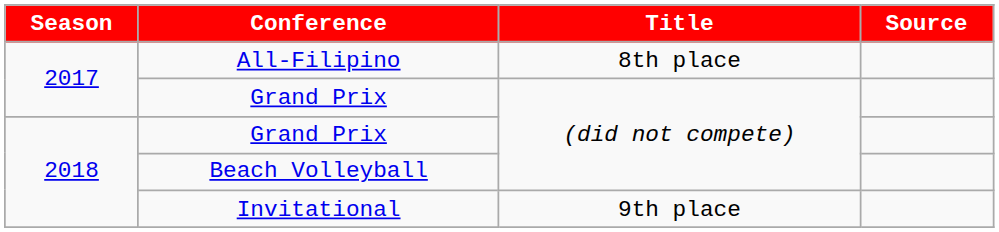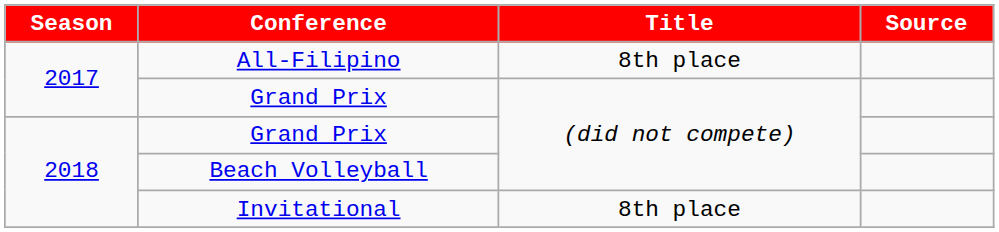(679, 209) 9th place -> (679, 209) 8th place
